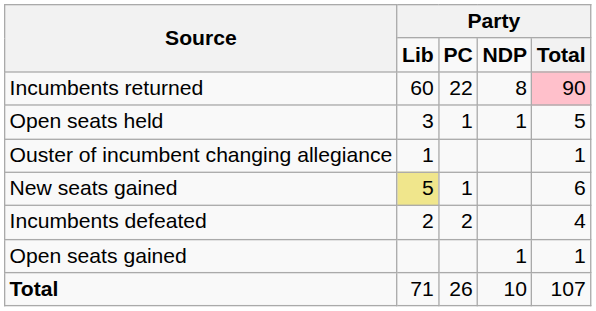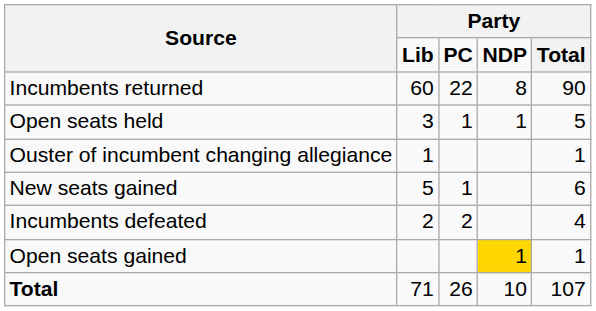(574, 88) pink background -> (574, 88) no background
(428, 188) khaki background -> (428, 188) no background
(521, 255) no background -> (521, 255) gold background
